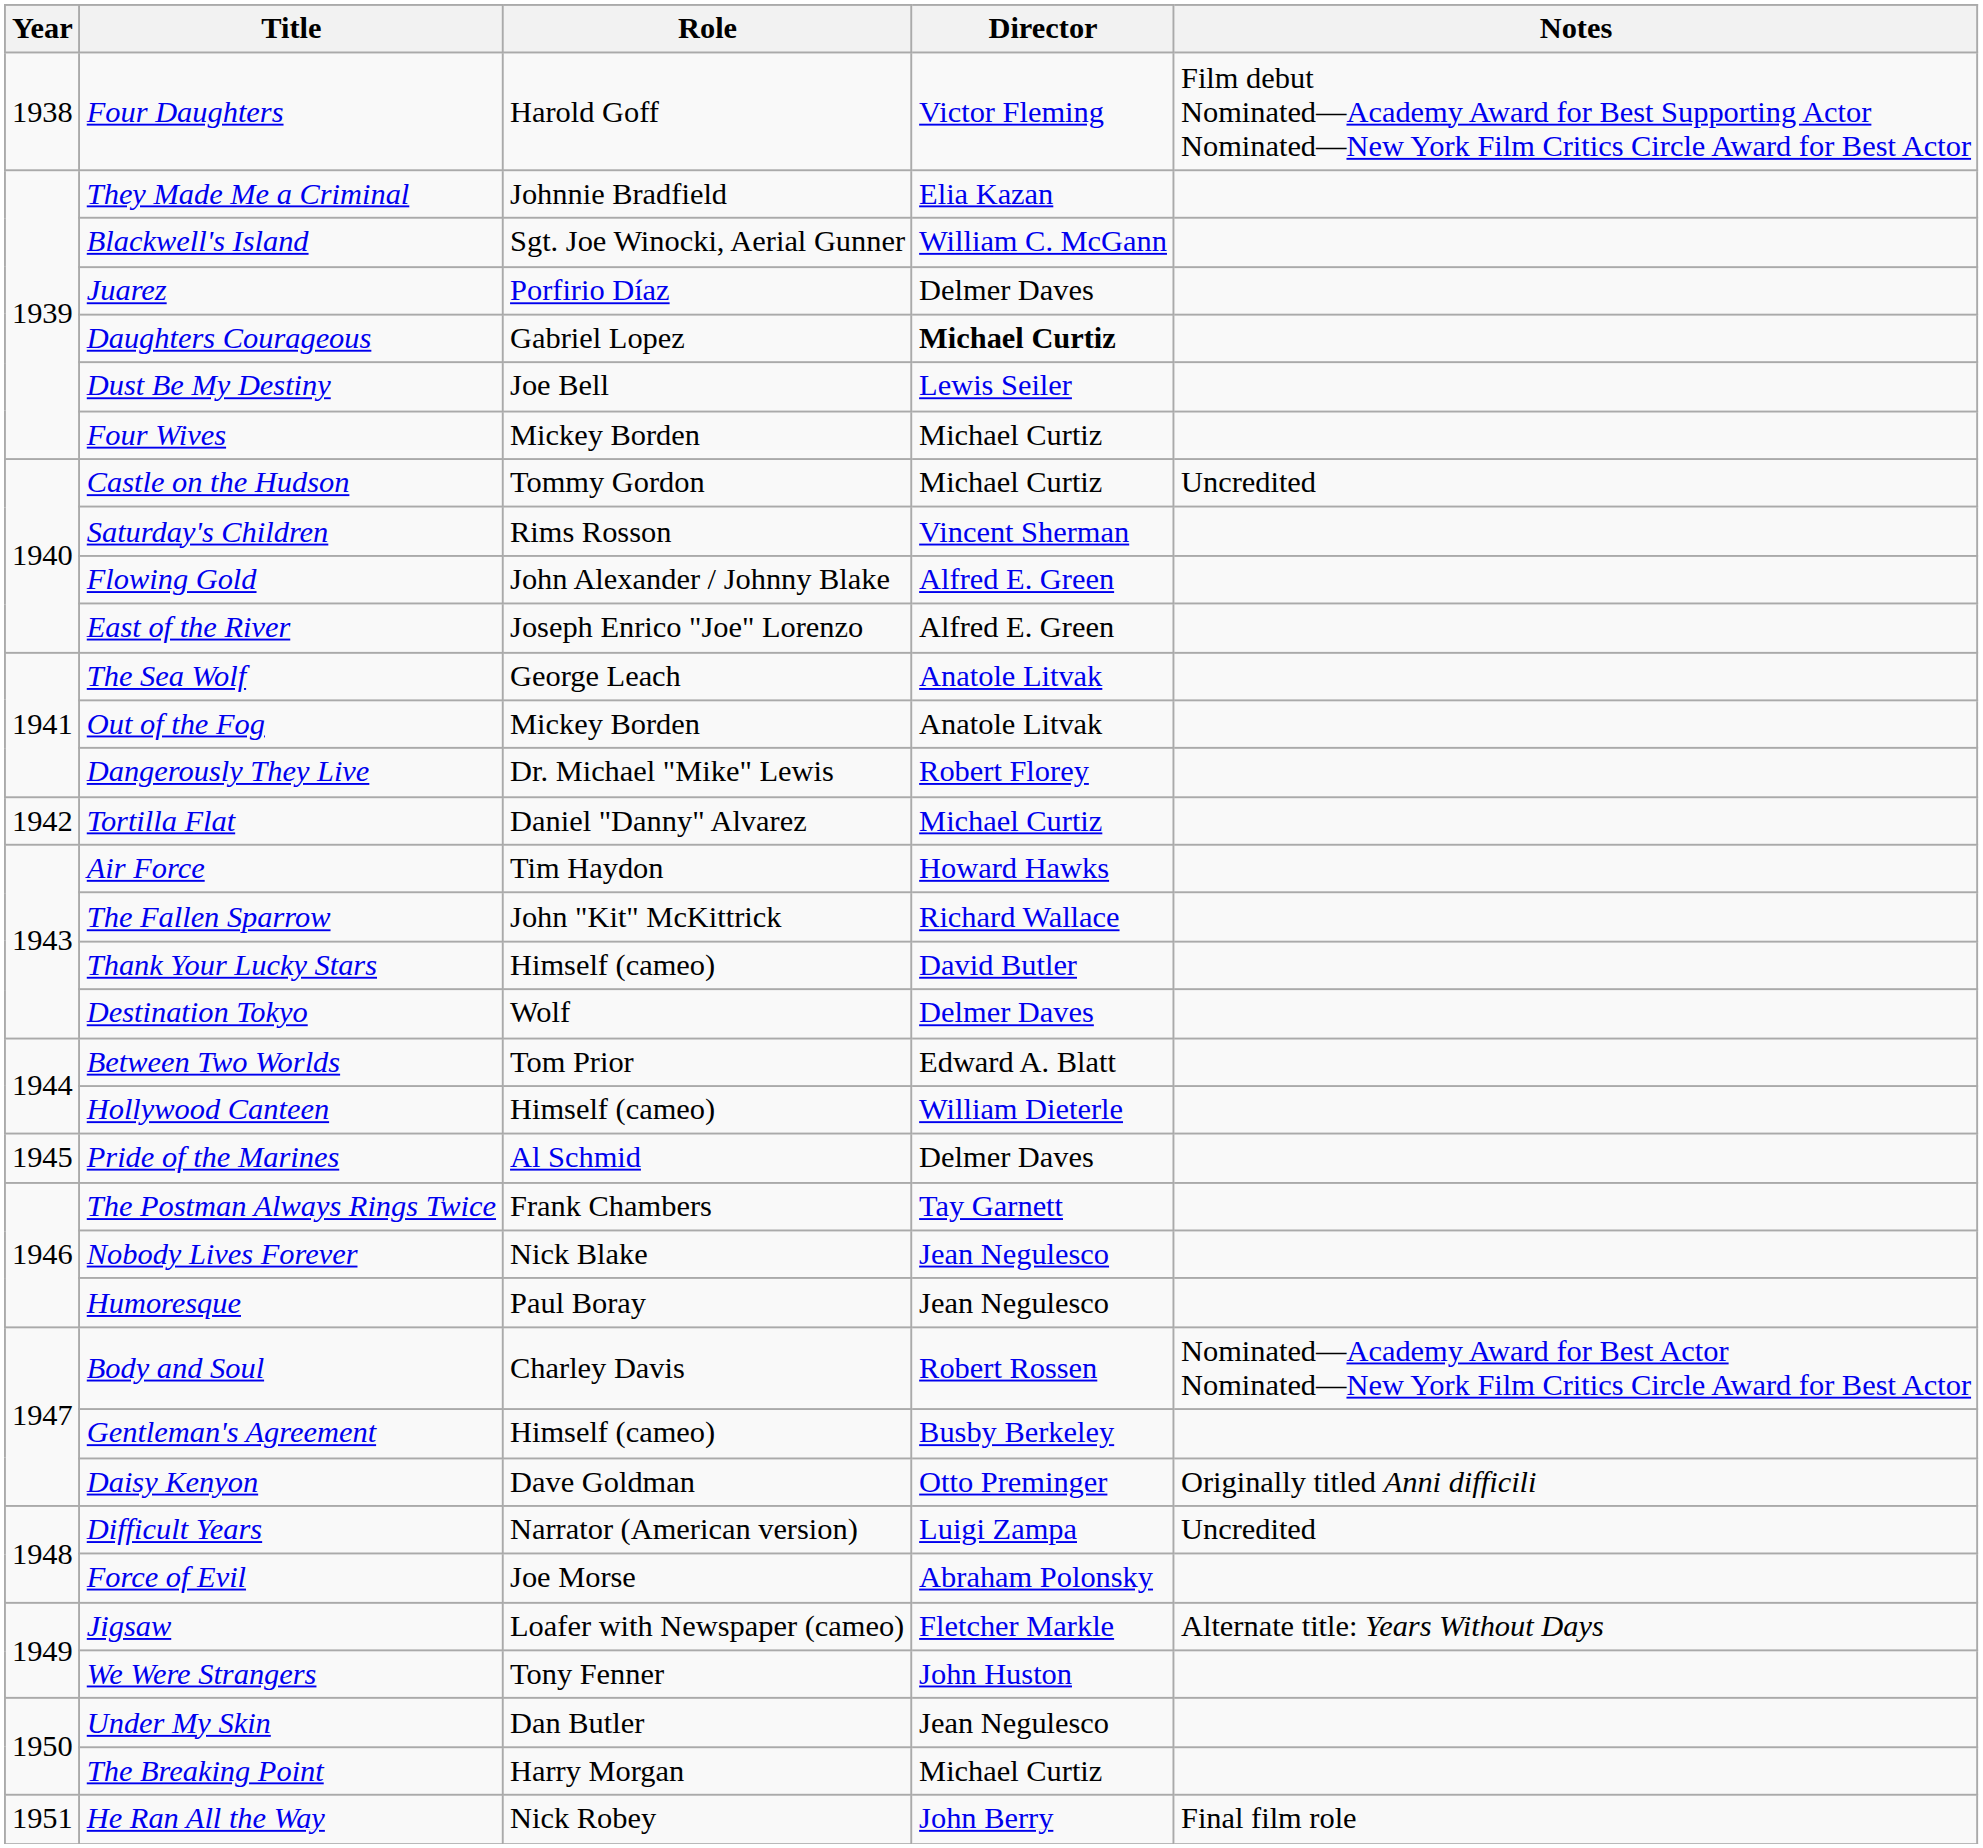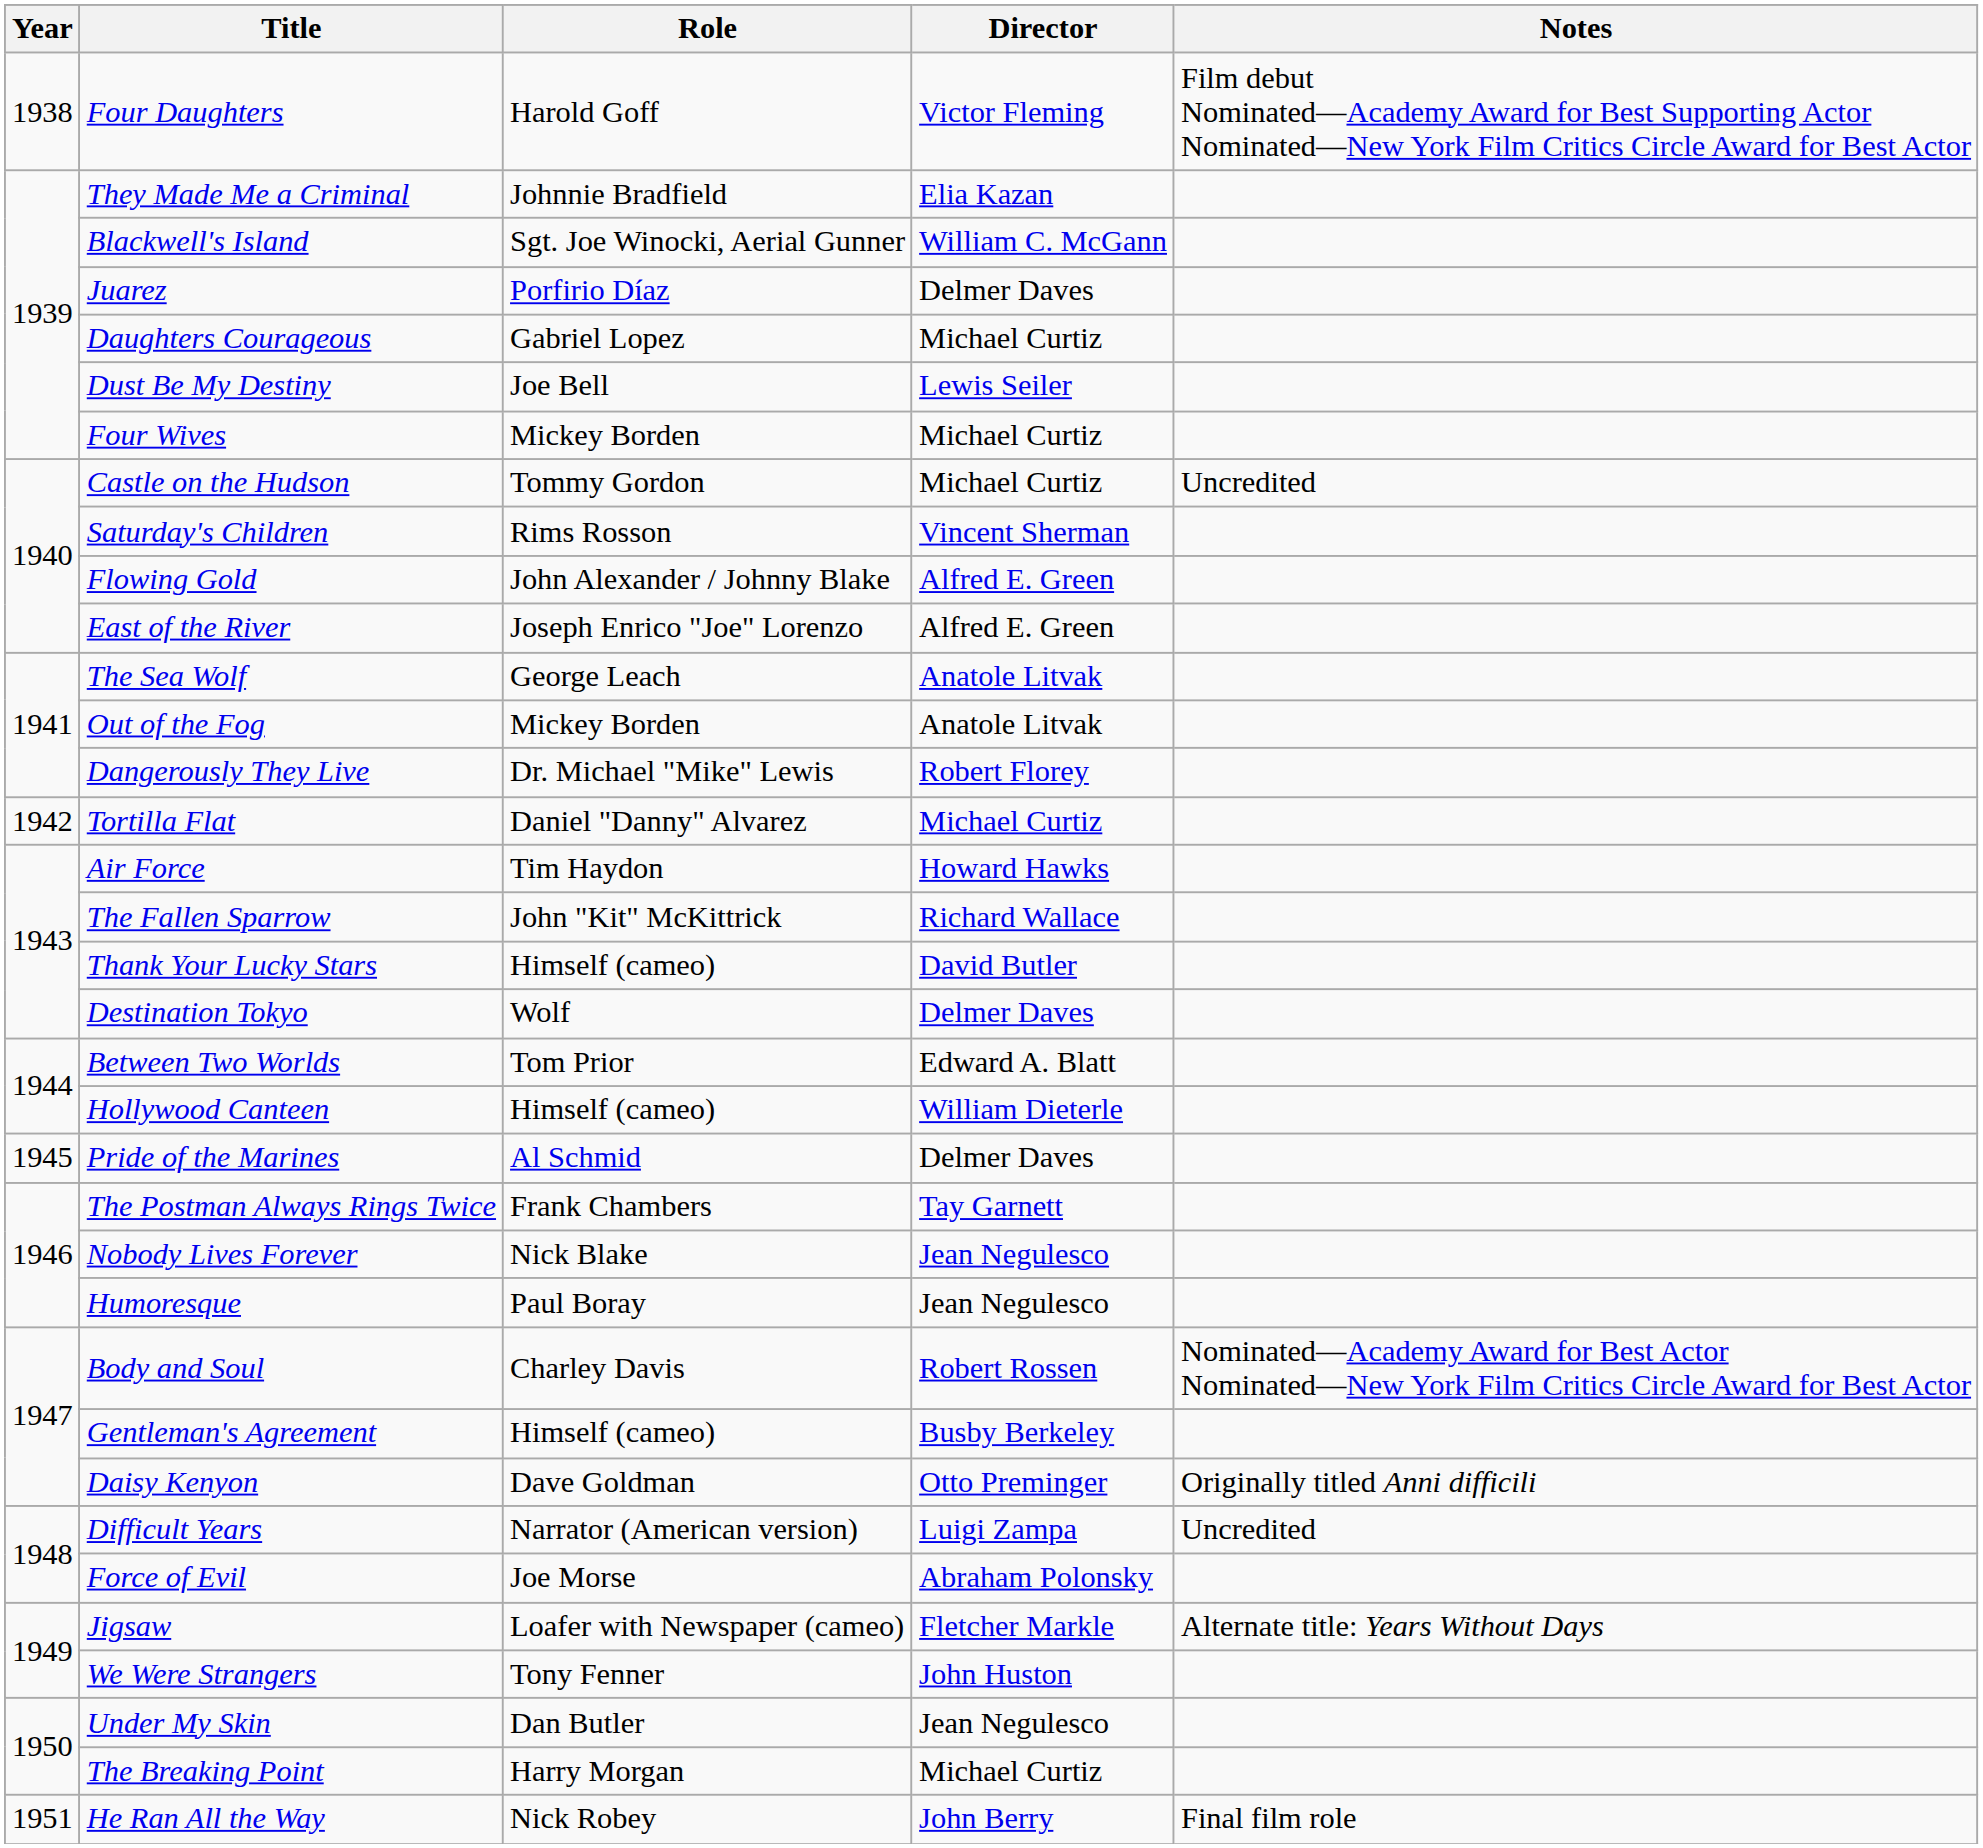(1017, 338) bold -> (1011, 338) normal
